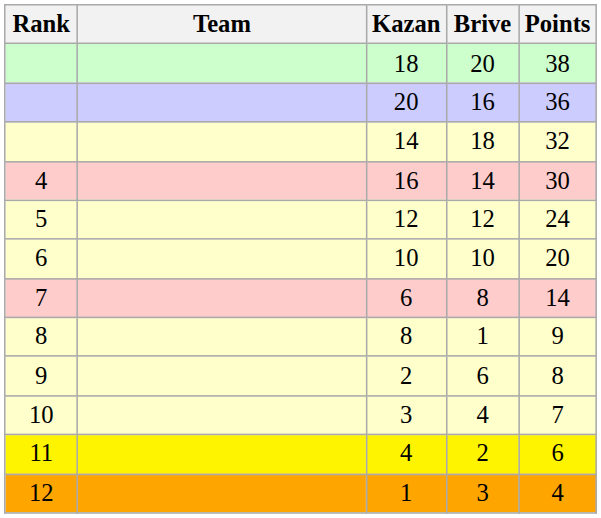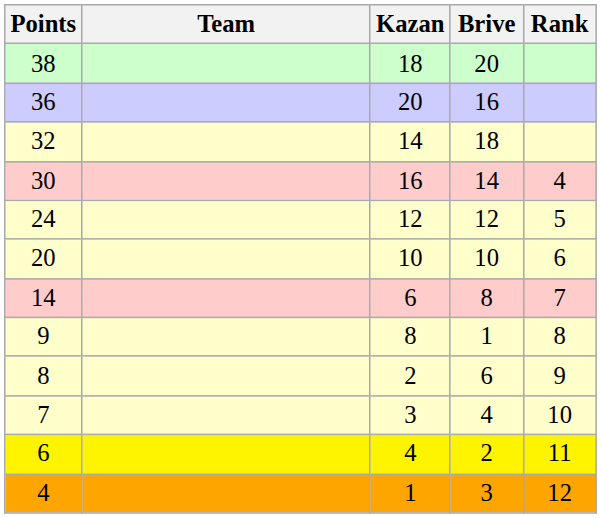columns swapped: (41, 24) <-> (558, 24)
